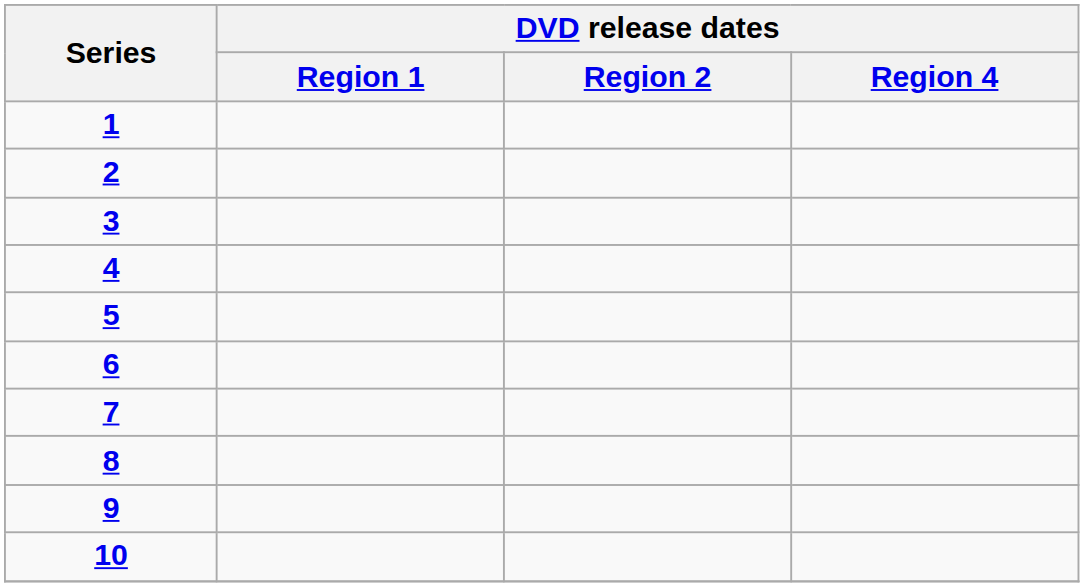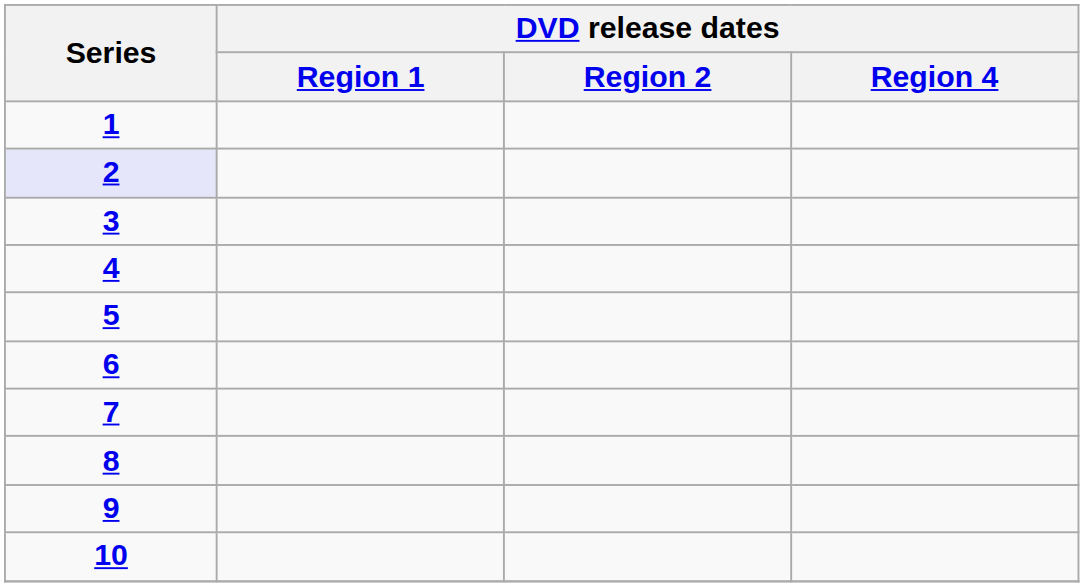(111, 172) no background -> (111, 172) lavender background
